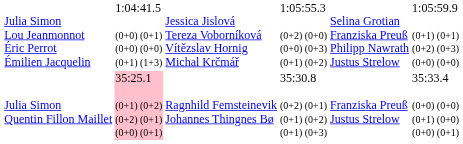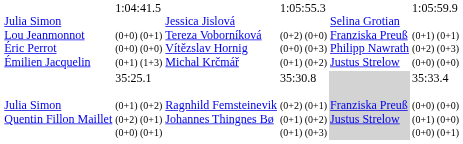(139, 105) pink background -> (139, 105) no background
(369, 112) no background -> (369, 112) lightgrey background
